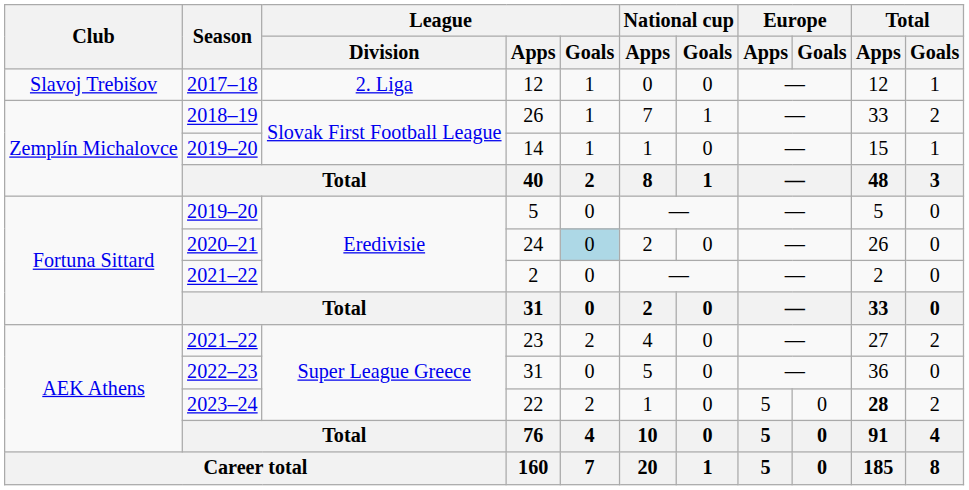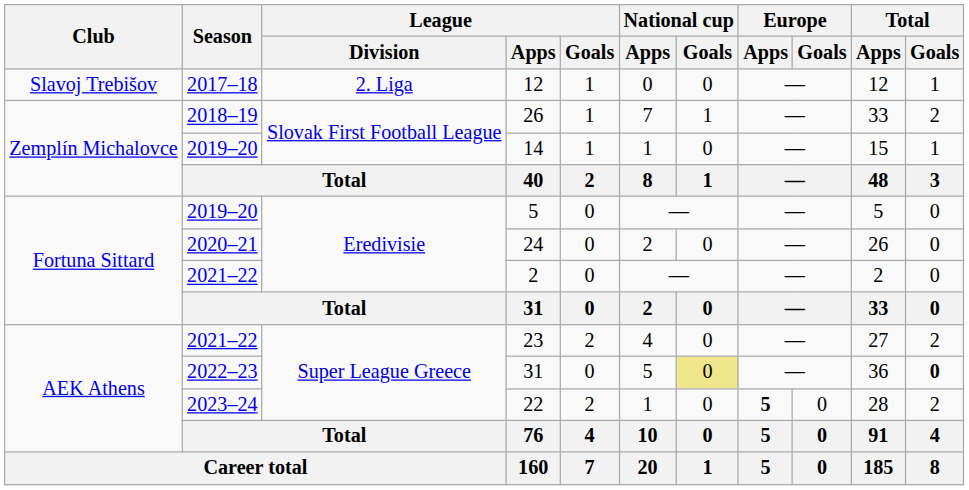(590, 244) lightblue background -> (590, 244) no background
(707, 372) no background -> (707, 372) khaki background
(935, 372) normal -> (935, 372) bold
(766, 404) normal -> (766, 404) bold
(878, 404) bold -> (878, 404) normal
